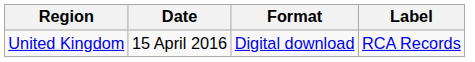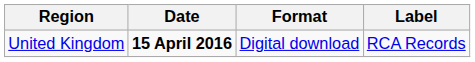(180, 43) normal -> (182, 43) bold
